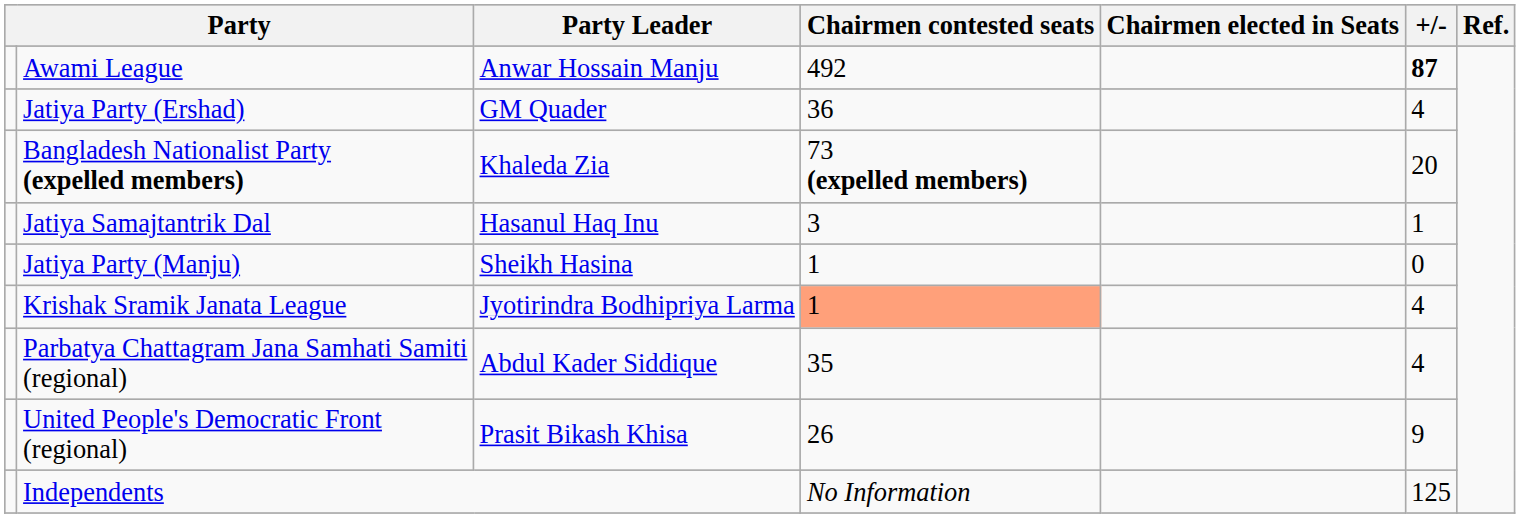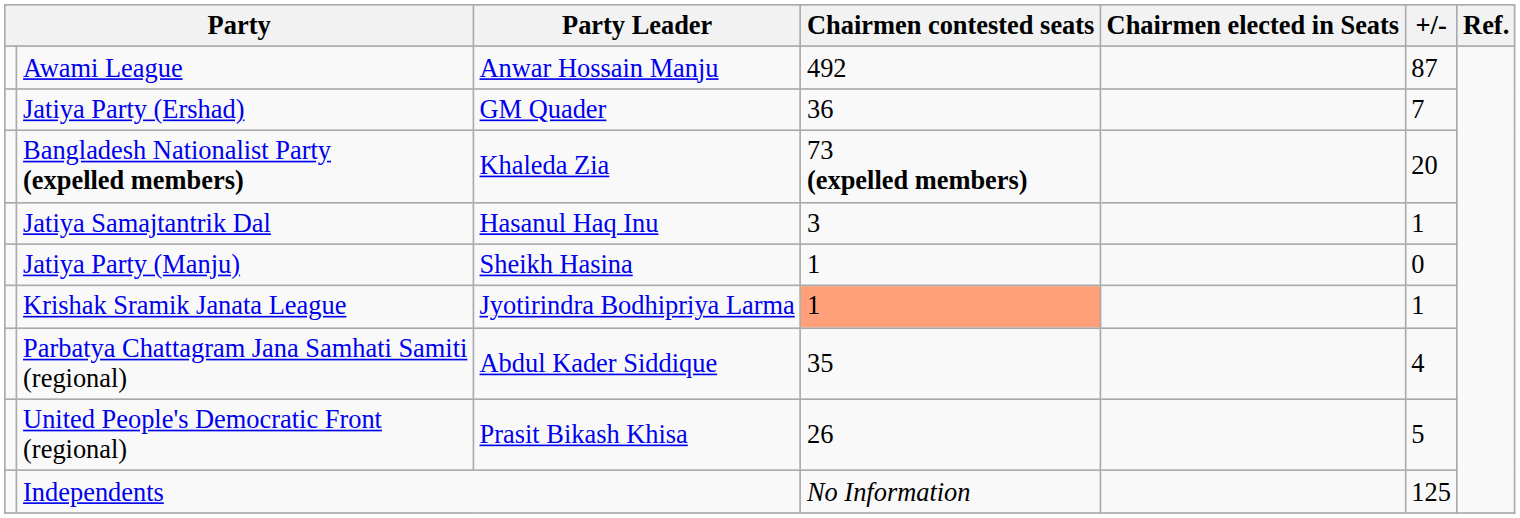(1424, 67) bold -> (1424, 67) normal
(1418, 109) 4 -> (1418, 109) 7
(1418, 306) 4 -> (1418, 306) 1
(1418, 434) 9 -> (1418, 434) 5
